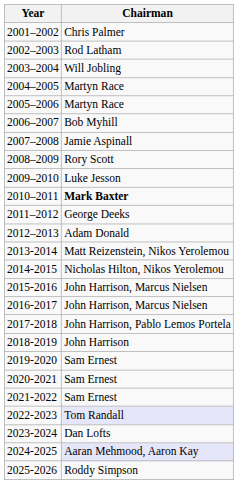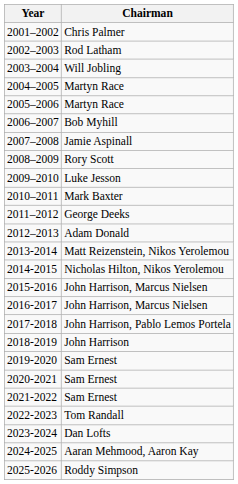(96, 196) bold -> (93, 196) normal
(94, 415) lavender background -> (94, 415) no background
(131, 452) lavender background -> (131, 452) no background
